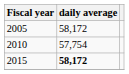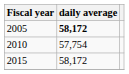(73, 28) normal -> (73, 28) bold
(73, 61) bold -> (73, 61) normal
